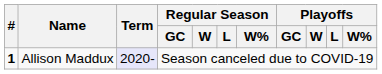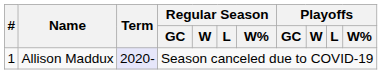(11, 58) bold -> (11, 58) normal
